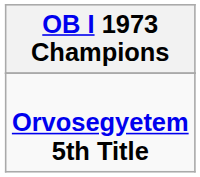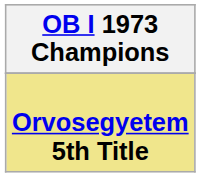(100, 136) no background -> (100, 136) khaki background
